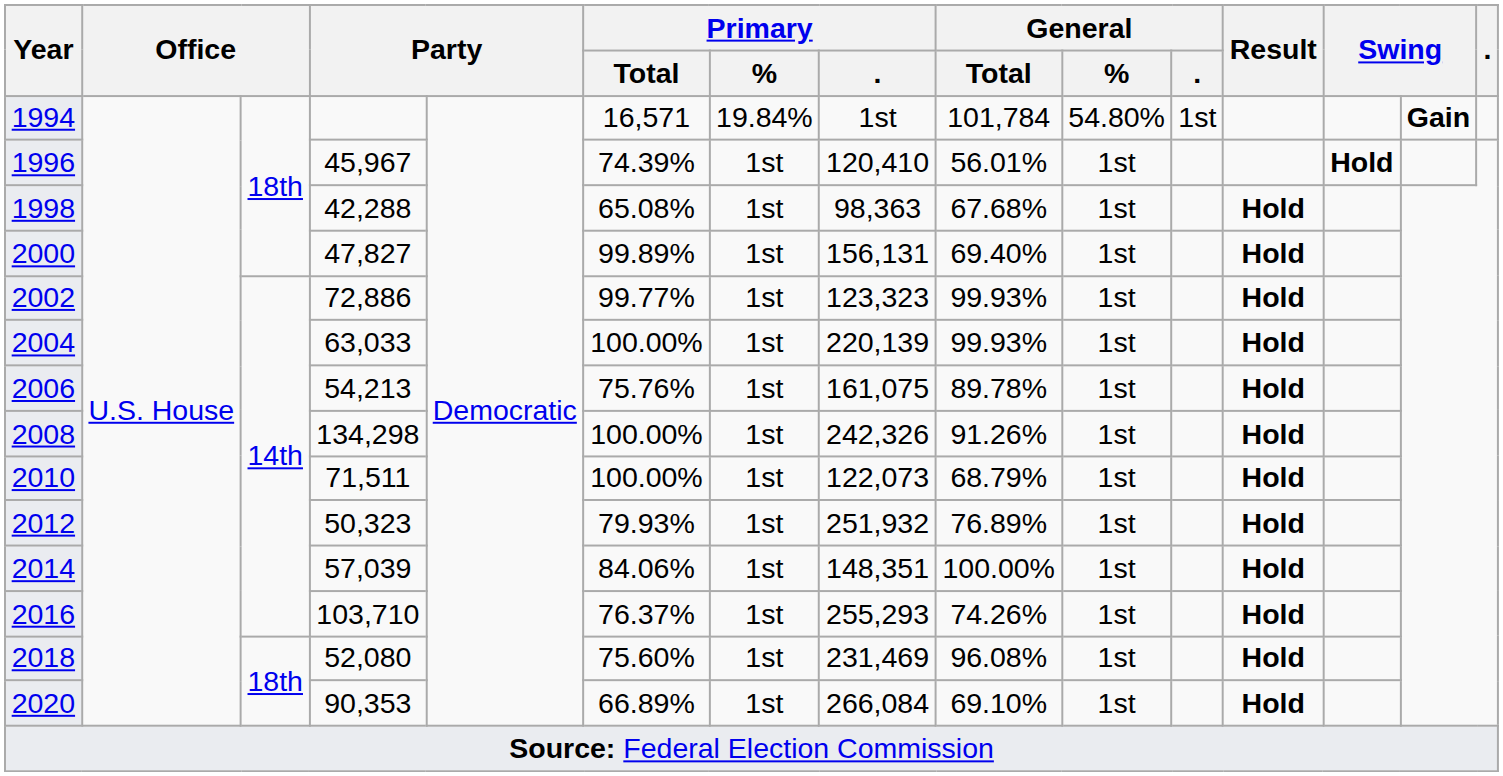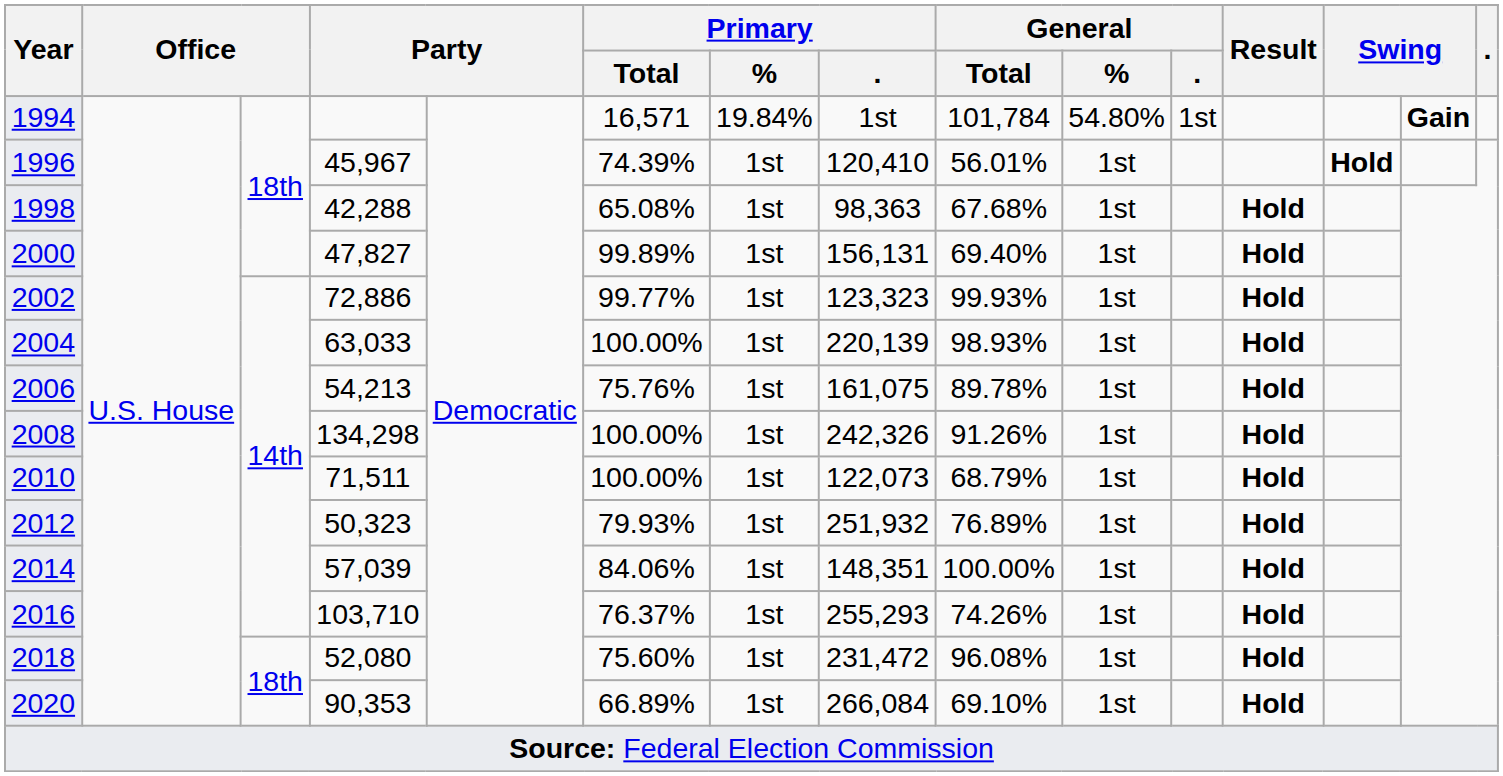(999, 343) 99.93% -> (999, 343) 98.93%
(878, 659) 231,469 -> (878, 659) 231,472
